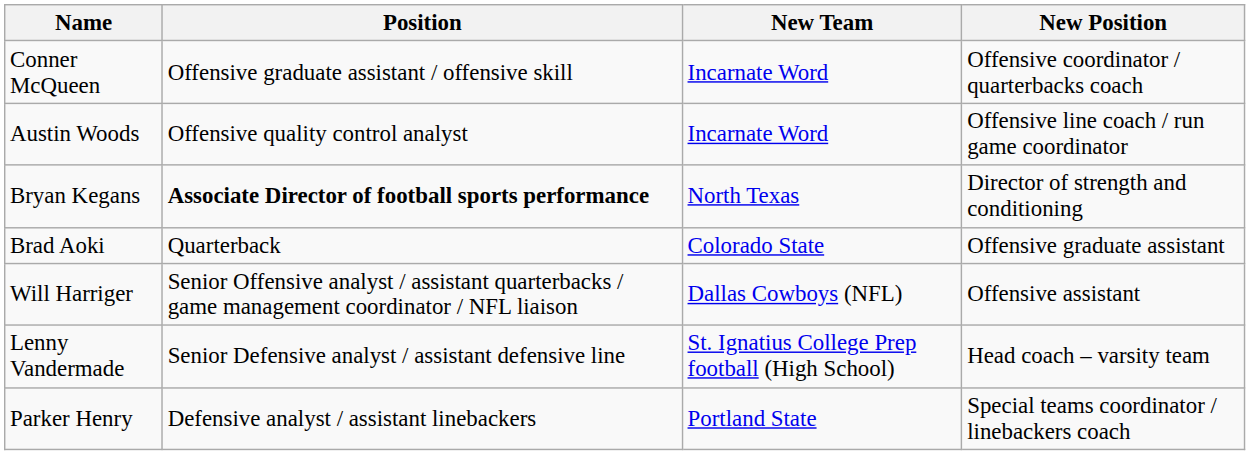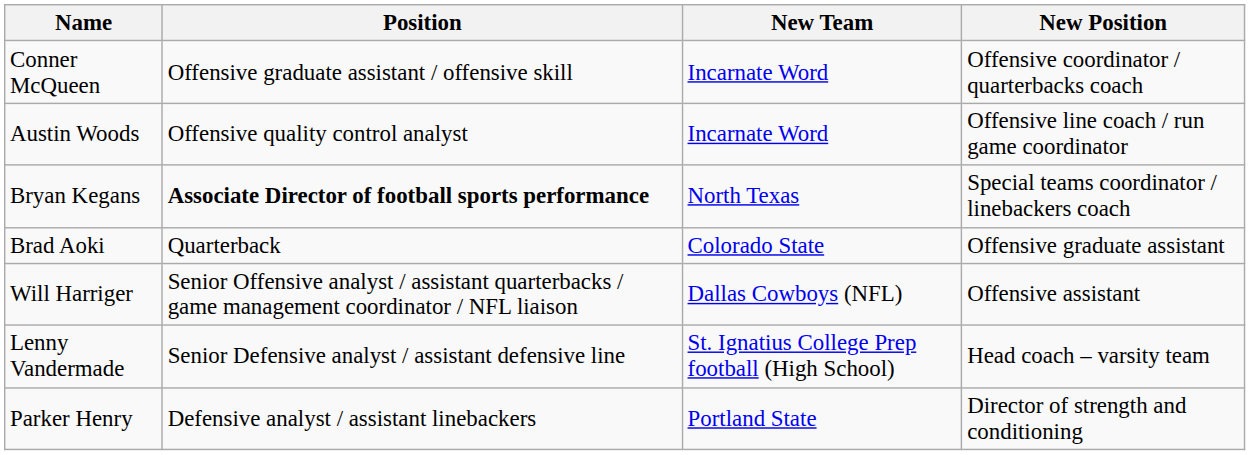(1077, 195) Director of strength and conditioning -> (1092, 195) Special teams coordinator / linebackers coach
(1092, 418) Special teams coordinator / linebackers coach -> (1077, 418) Director of strength and conditioning
